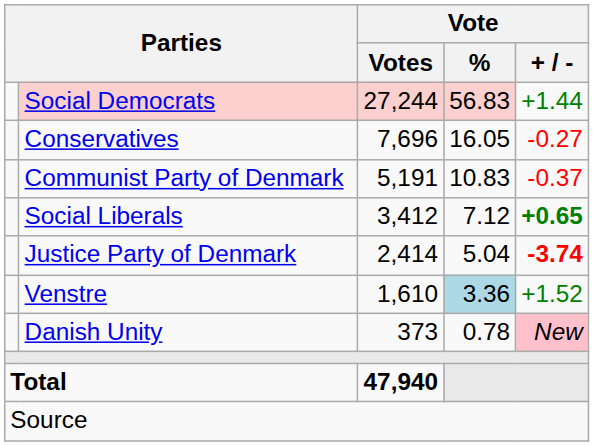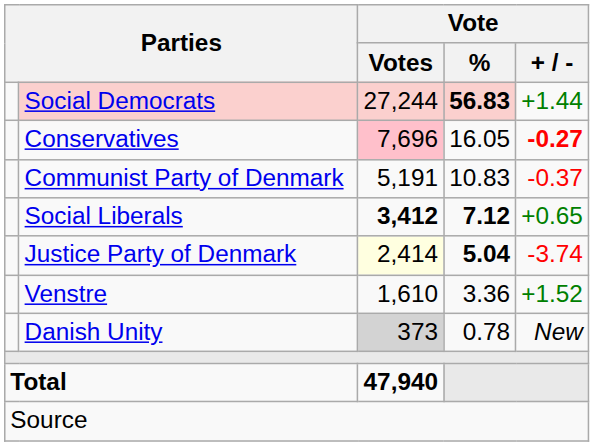(480, 100) normal -> (480, 100) bold
(408, 139) no background -> (408, 139) pink background
(555, 139) normal -> (555, 139) bold
(408, 216) normal -> (408, 216) bold
(486, 216) normal -> (486, 216) bold
(552, 216) bold -> (552, 216) normal
(408, 255) no background -> (408, 255) lightyellow background
(486, 255) normal -> (486, 255) bold
(555, 255) bold -> (555, 255) normal
(486, 293) lightblue background -> (486, 293) no background
(418, 332) no background -> (418, 332) lightgrey background
(558, 332) pink background -> (558, 332) no background
